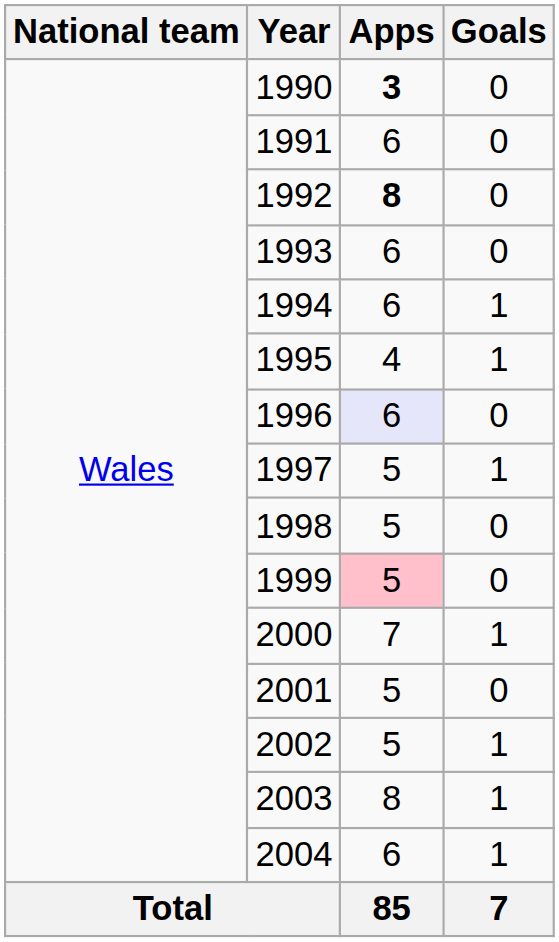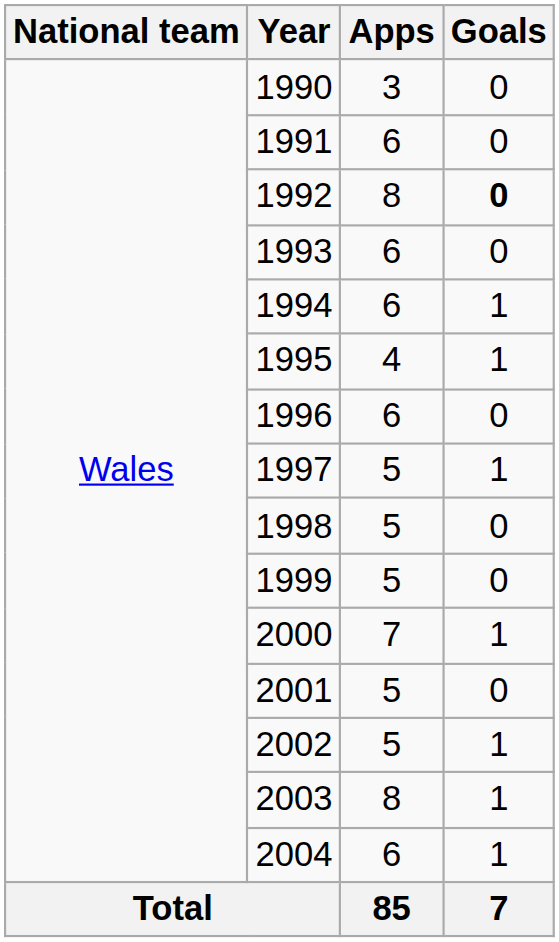(392, 86) bold -> (392, 86) normal
(392, 196) bold -> (392, 196) normal
(499, 196) normal -> (499, 196) bold
(392, 415) lavender background -> (392, 415) no background
(392, 580) pink background -> (392, 580) no background
